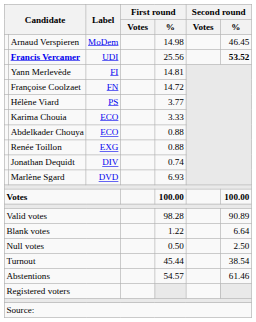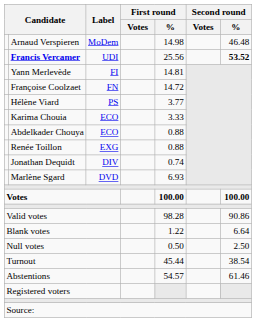(239, 42) 46.45 -> (239, 42) 46.48
(239, 216) 90.89 -> (239, 216) 90.86
